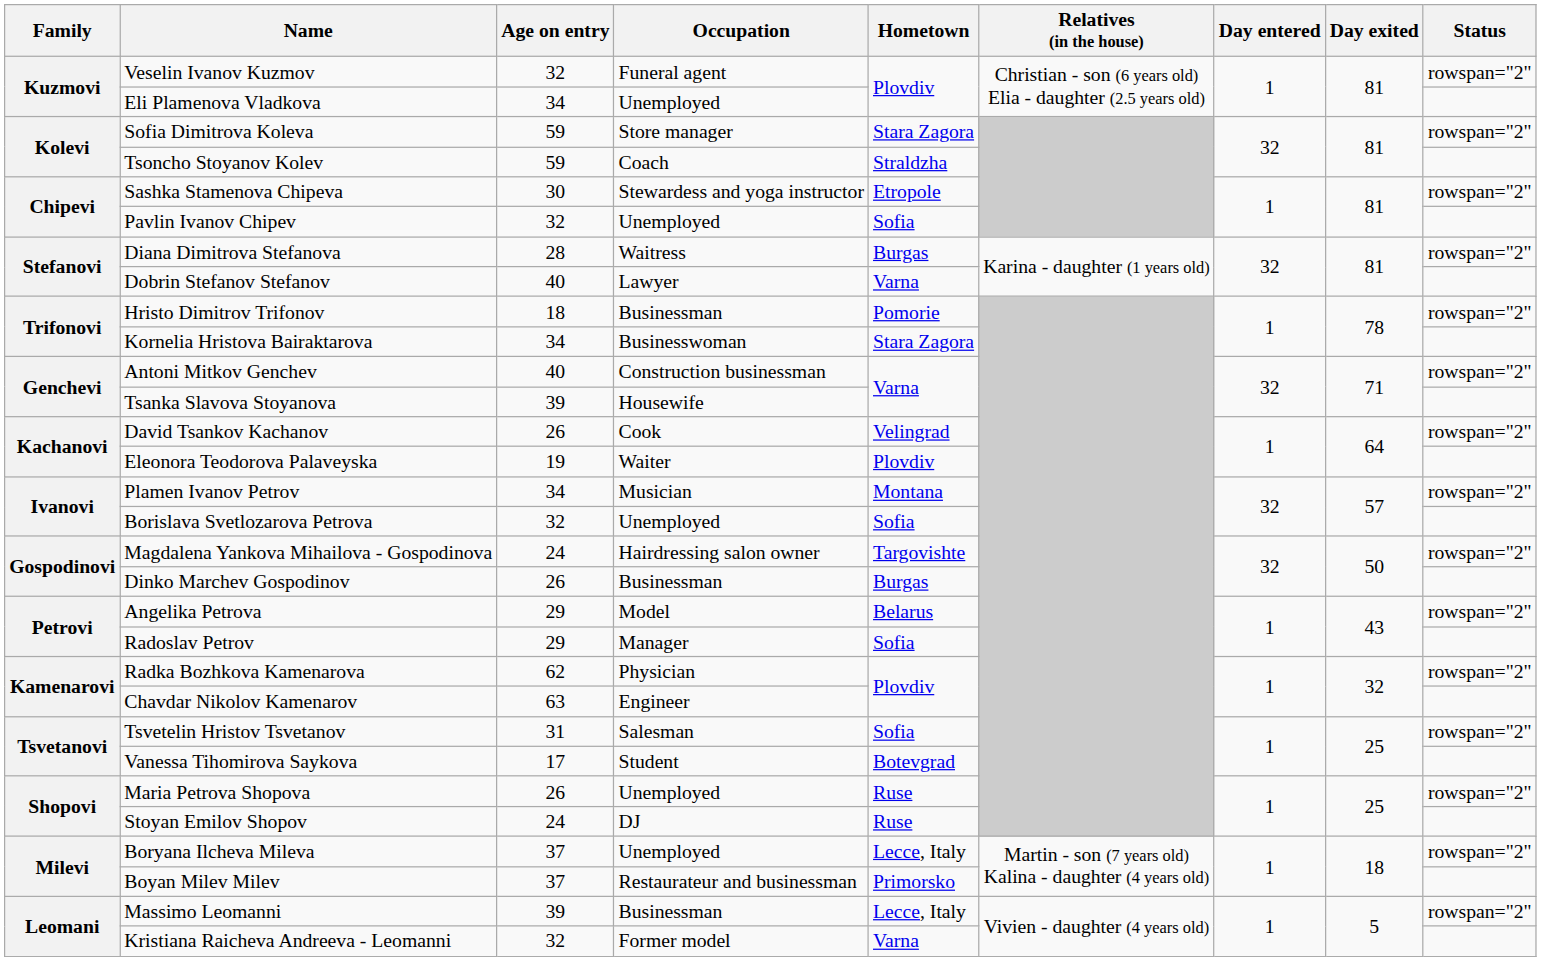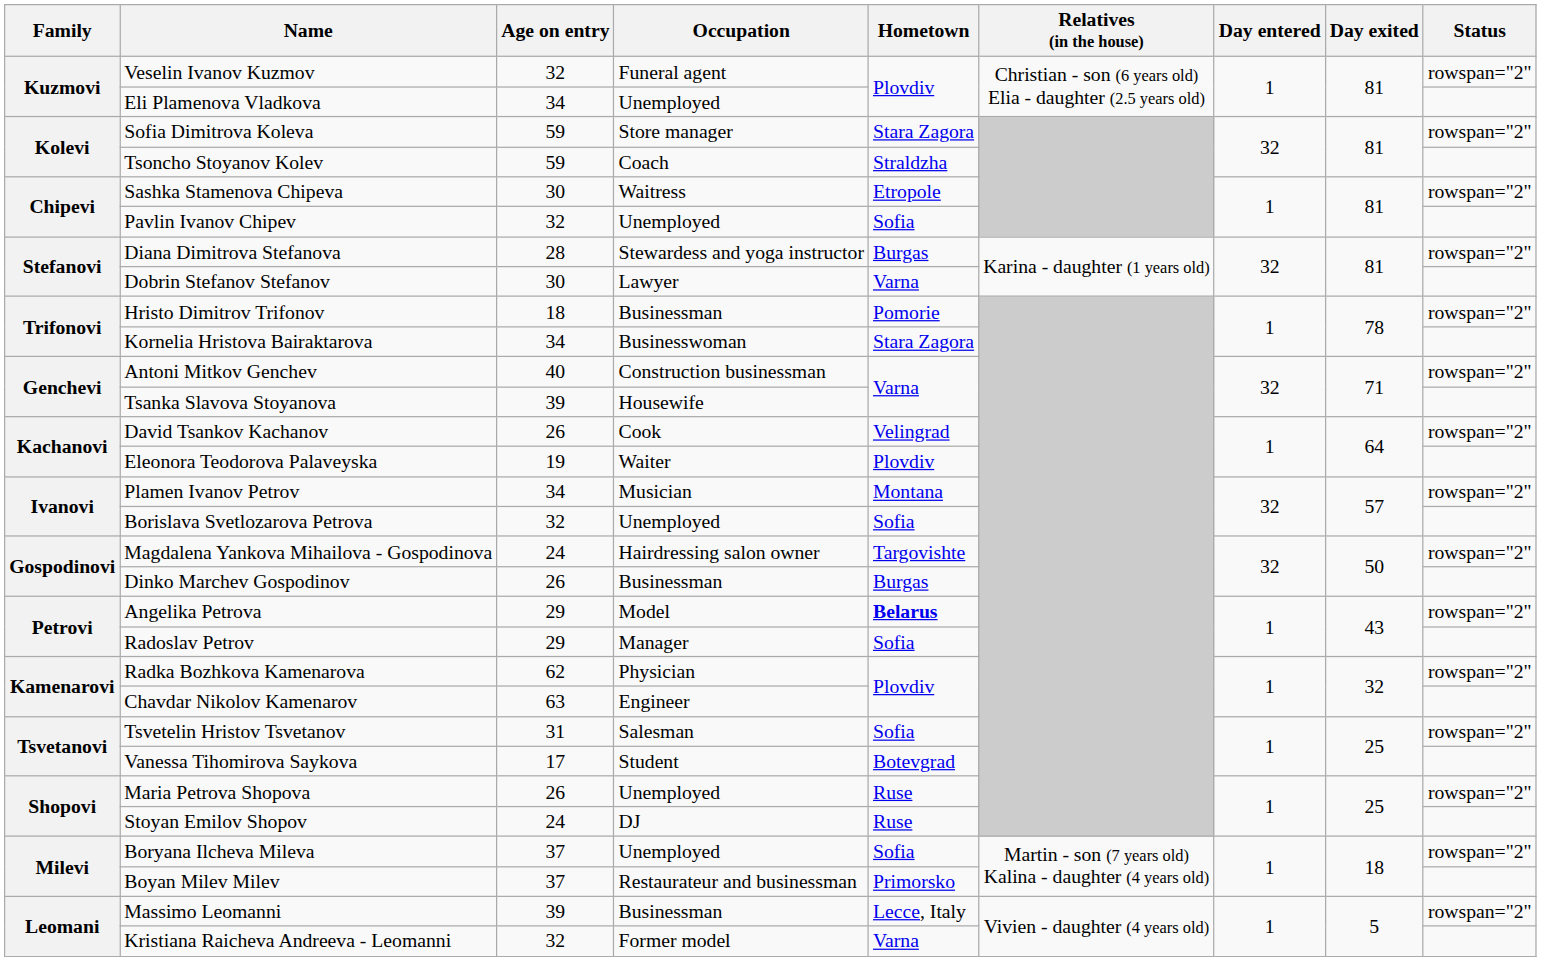(741, 192) Stewardess and yoga instructor -> (652, 192) Waitress
(652, 252) Waitress -> (741, 252) Stewardess and yoga instructor
(555, 282) 40 -> (555, 282) 30
(903, 611) normal -> (905, 611) bold
(919, 851) Lecce, Italy -> (894, 851) Sofia
